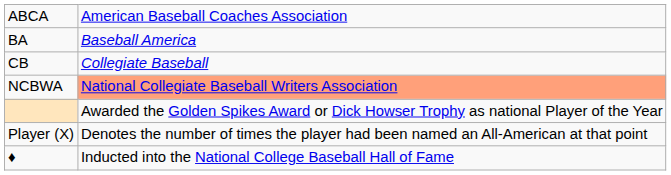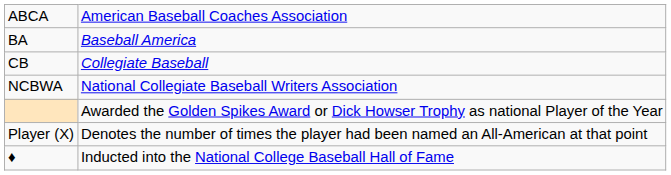(239, 87) lightsalmon background -> (239, 87) no background
